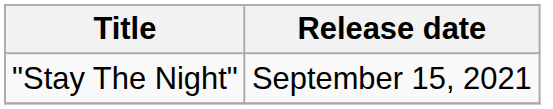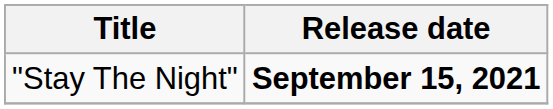(392, 77) normal -> (396, 77) bold
